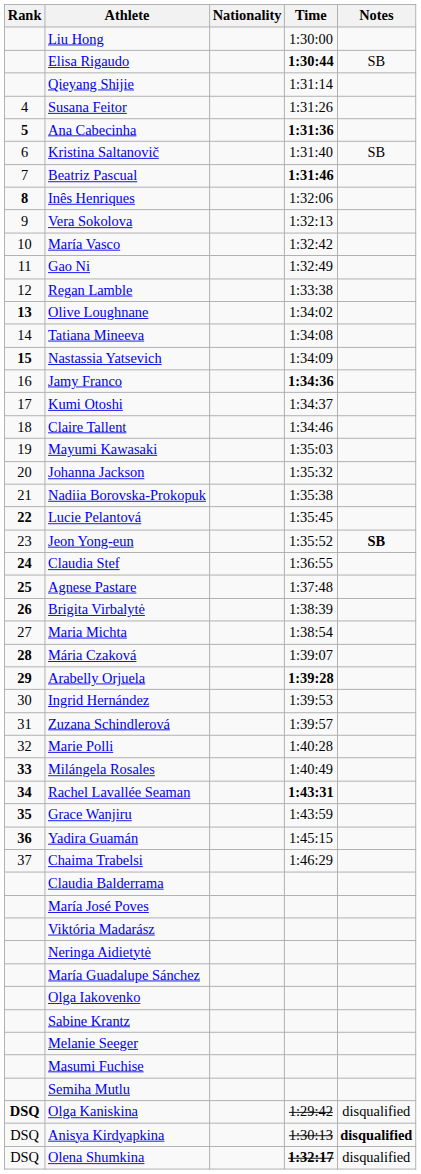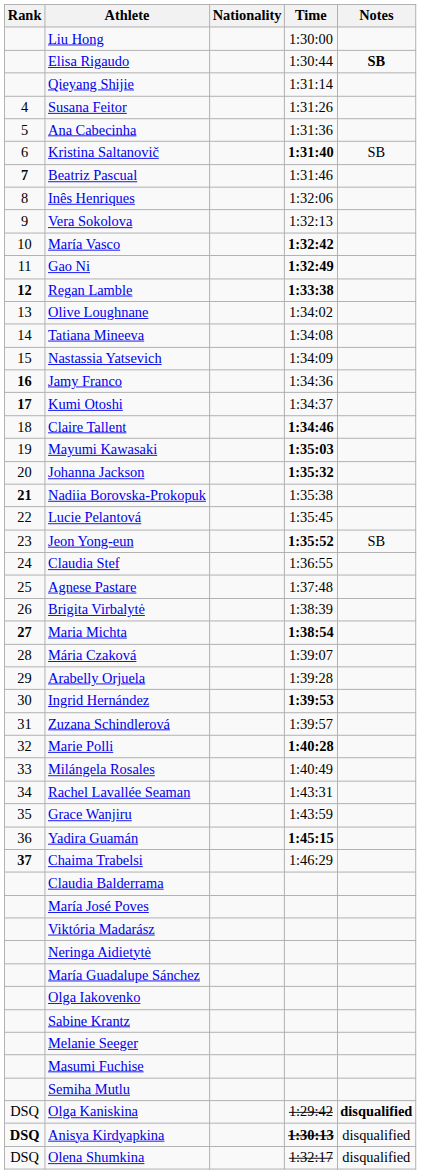(311, 61) bold -> (311, 61) normal
(376, 61) normal -> (376, 61) bold
(25, 130) bold -> (25, 130) normal
(311, 130) bold -> (311, 130) normal
(311, 152) normal -> (311, 152) bold
(25, 175) normal -> (25, 175) bold
(311, 175) bold -> (311, 175) normal
(25, 198) bold -> (25, 198) normal
(311, 244) normal -> (311, 244) bold
(311, 267) normal -> (311, 267) bold
(25, 289) normal -> (25, 289) bold
(311, 289) normal -> (311, 289) bold
(25, 312) bold -> (25, 312) normal
(25, 358) bold -> (25, 358) normal
(25, 381) normal -> (25, 381) bold
(311, 381) bold -> (311, 381) normal
(25, 404) normal -> (25, 404) bold
(311, 426) normal -> (311, 426) bold
(311, 449) normal -> (311, 449) bold
(311, 472) normal -> (311, 472) bold
(25, 495) normal -> (25, 495) bold
(25, 518) bold -> (25, 518) normal
(311, 541) normal -> (311, 541) bold
(376, 541) bold -> (376, 541) normal
(25, 564) bold -> (25, 564) normal
(25, 586) bold -> (25, 586) normal
(25, 609) bold -> (25, 609) normal
(25, 632) normal -> (25, 632) bold
(311, 632) normal -> (311, 632) bold
(25, 655) bold -> (25, 655) normal
(25, 678) bold -> (25, 678) normal
(311, 678) bold -> (311, 678) normal
(311, 701) normal -> (311, 701) bold
(311, 746) normal -> (311, 746) bold
(25, 769) bold -> (25, 769) normal
(25, 792) bold -> (25, 792) normal
(311, 792) bold -> (311, 792) normal
(25, 815) bold -> (25, 815) normal
(25, 838) bold -> (25, 838) normal
(311, 838) normal -> (311, 838) bold
(25, 860) normal -> (25, 860) bold
(25, 1112) bold -> (25, 1112) normal
(376, 1112) normal -> (376, 1112) bold
(25, 1134) normal -> (25, 1134) bold
(311, 1134) normal -> (311, 1134) bold
(376, 1134) bold -> (376, 1134) normal
(311, 1157) bold -> (311, 1157) normal
